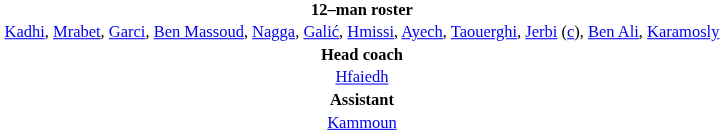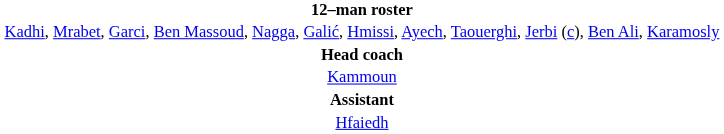(362, 77) Hfaiedh -> (362, 77) Kammoun
(362, 122) Kammoun -> (362, 122) Hfaiedh
